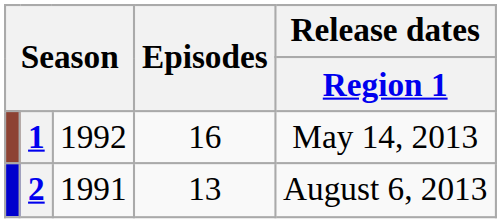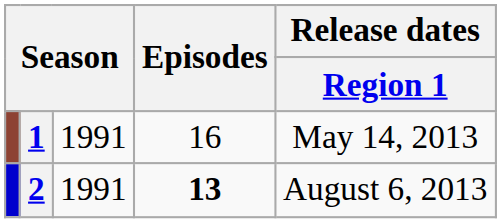(93, 136) 1992 -> (93, 136) 1991
(205, 189) normal -> (205, 189) bold
